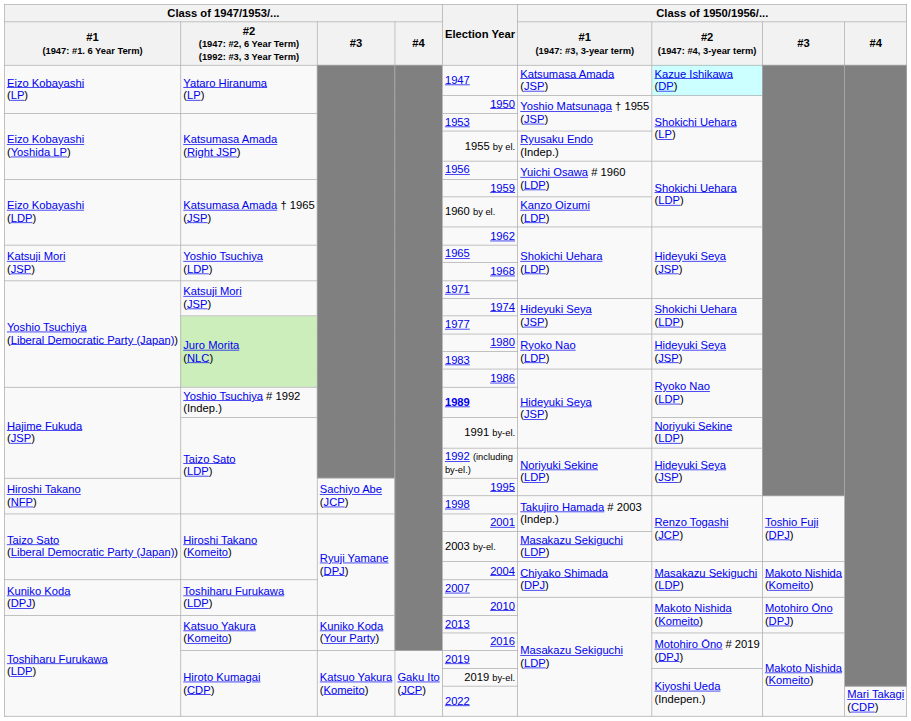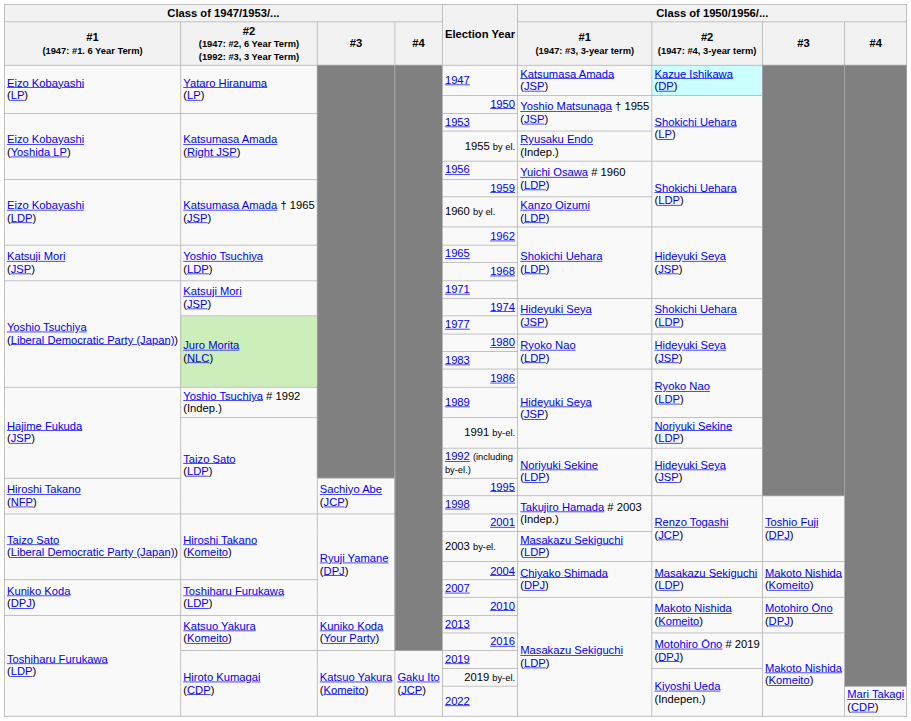(457, 402) bold -> (457, 402) normal
